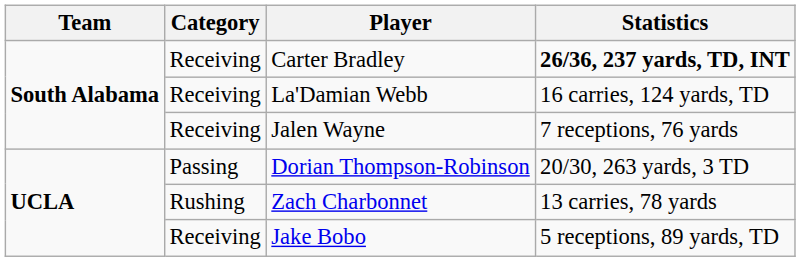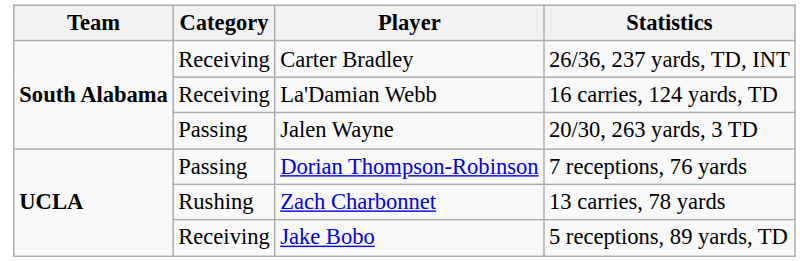(665, 58) bold -> (669, 58) normal
(215, 130) Receiving -> (213, 130) Passing
(639, 130) 7 receptions, 76 yards -> (653, 130) 20/30, 263 yards, 3 TD
(645, 166) 20/30, 263 yards, 3 TD -> (648, 166) 7 receptions, 76 yards
